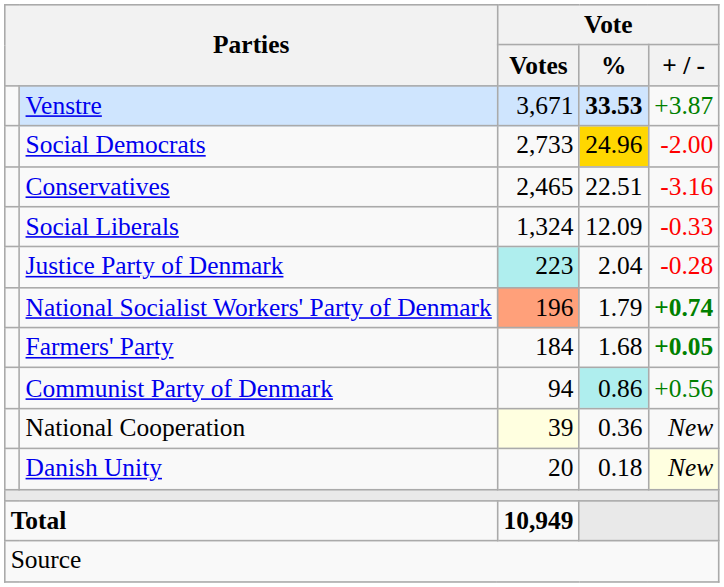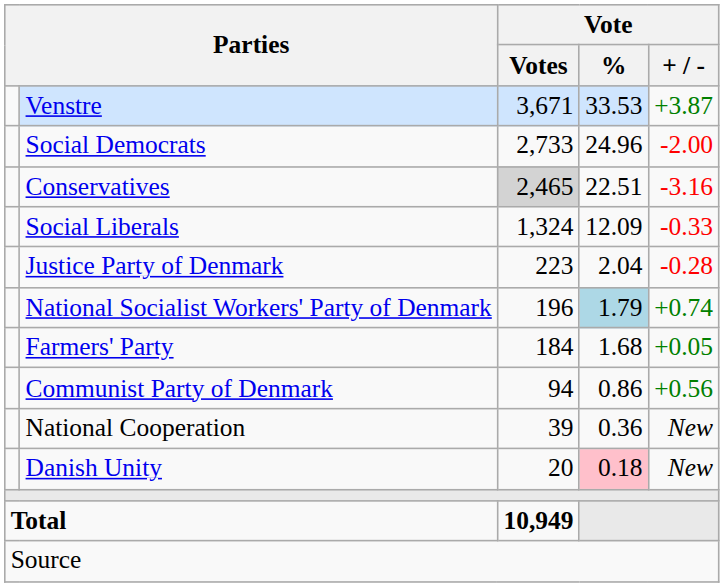(614, 105) bold -> (614, 105) normal
(614, 145) gold background -> (614, 145) no background
(545, 186) no background -> (545, 186) lightgrey background
(554, 266) paleturquoise background -> (554, 266) no background
(554, 307) lightsalmon background -> (554, 307) no background
(620, 307) no background -> (620, 307) lightblue background
(684, 307) bold -> (684, 307) normal
(684, 347) bold -> (684, 347) normal
(620, 387) paleturquoise background -> (620, 387) no background
(561, 428) lightyellow background -> (561, 428) no background
(620, 468) no background -> (620, 468) pink background
(691, 468) lightyellow background -> (690, 468) no background
